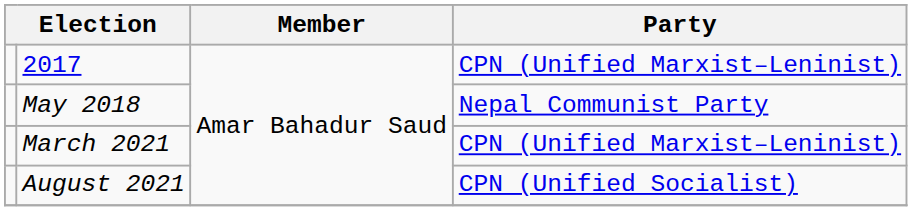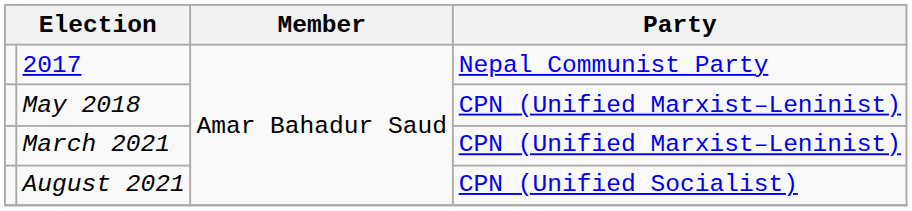(680, 65) CPN (Unified Marxist–Leninist) -> (614, 65) Nepal Communist Party
(614, 105) Nepal Communist Party -> (680, 105) CPN (Unified Marxist–Leninist)
